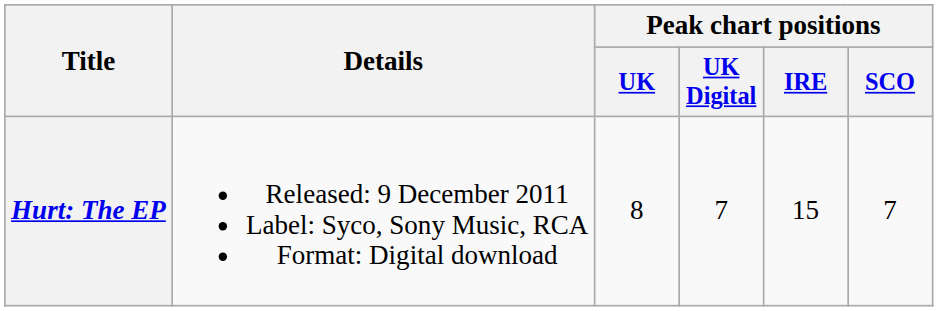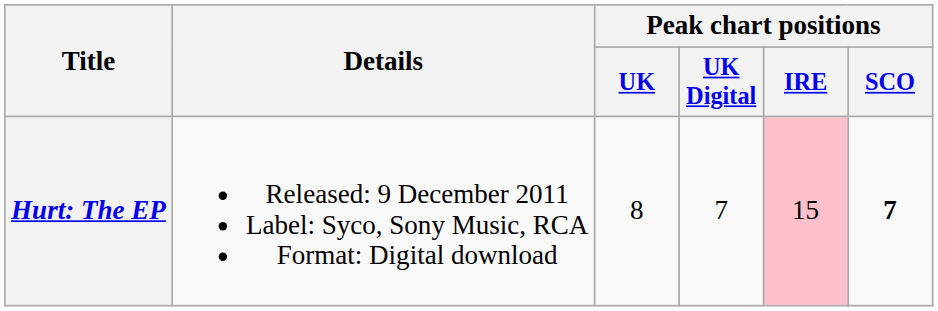(806, 210) no background -> (806, 210) pink background
(890, 210) normal -> (890, 210) bold
